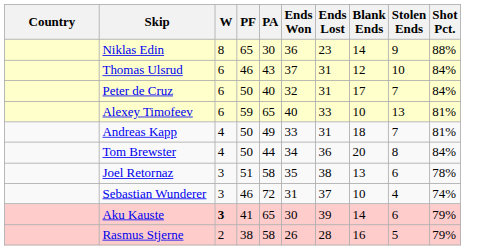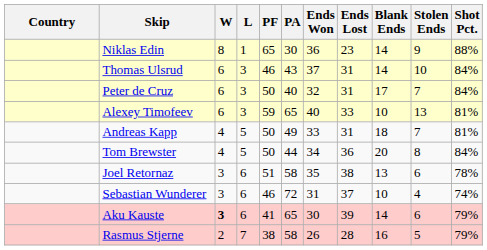+ column: (248, 22)
(359, 70) 12 -> (381, 70) 14
